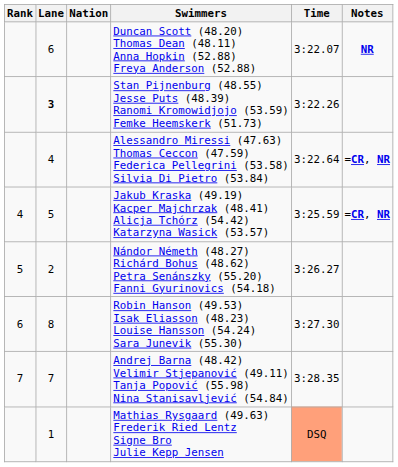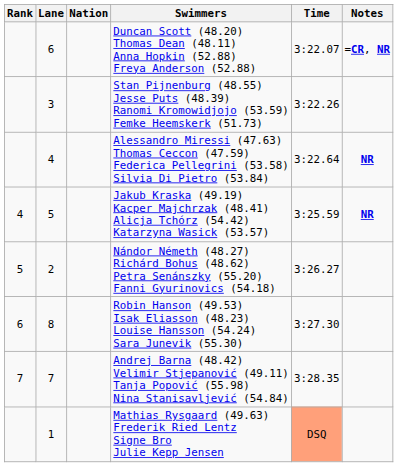(367, 49) NR -> (367, 49) =CR, NR
(51, 104) bold -> (51, 104) normal
(367, 159) =CR, NR -> (367, 159) NR
(367, 214) =CR, NR -> (367, 214) NR
